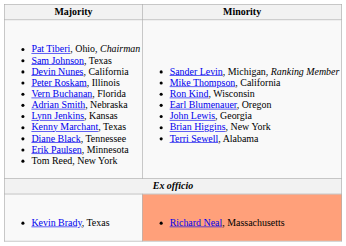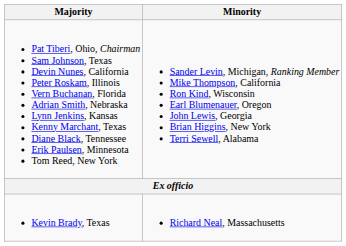(242, 223) lightsalmon background -> (242, 223) no background
